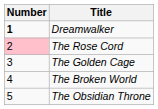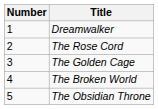(10, 29) bold -> (10, 29) normal
(10, 46) pink background -> (10, 46) no background
